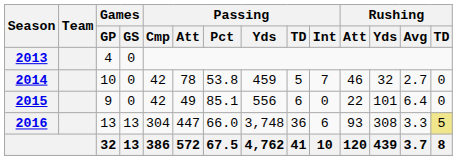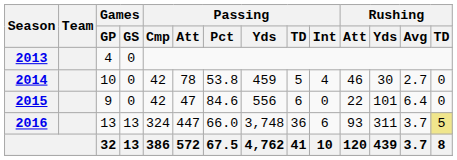(325, 80) 7 -> (325, 80) 4
(385, 80) 32 -> (385, 80) 30
(188, 102) 49 -> (188, 102) 47
(222, 102) 85.1 -> (222, 102) 84.6
(158, 123) 304 -> (158, 123) 324
(385, 123) 308 -> (385, 123) 311
(415, 123) 3.3 -> (415, 123) 3.7
